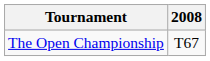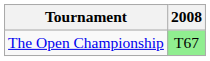(187, 43) no background -> (187, 43) lightgreen background
